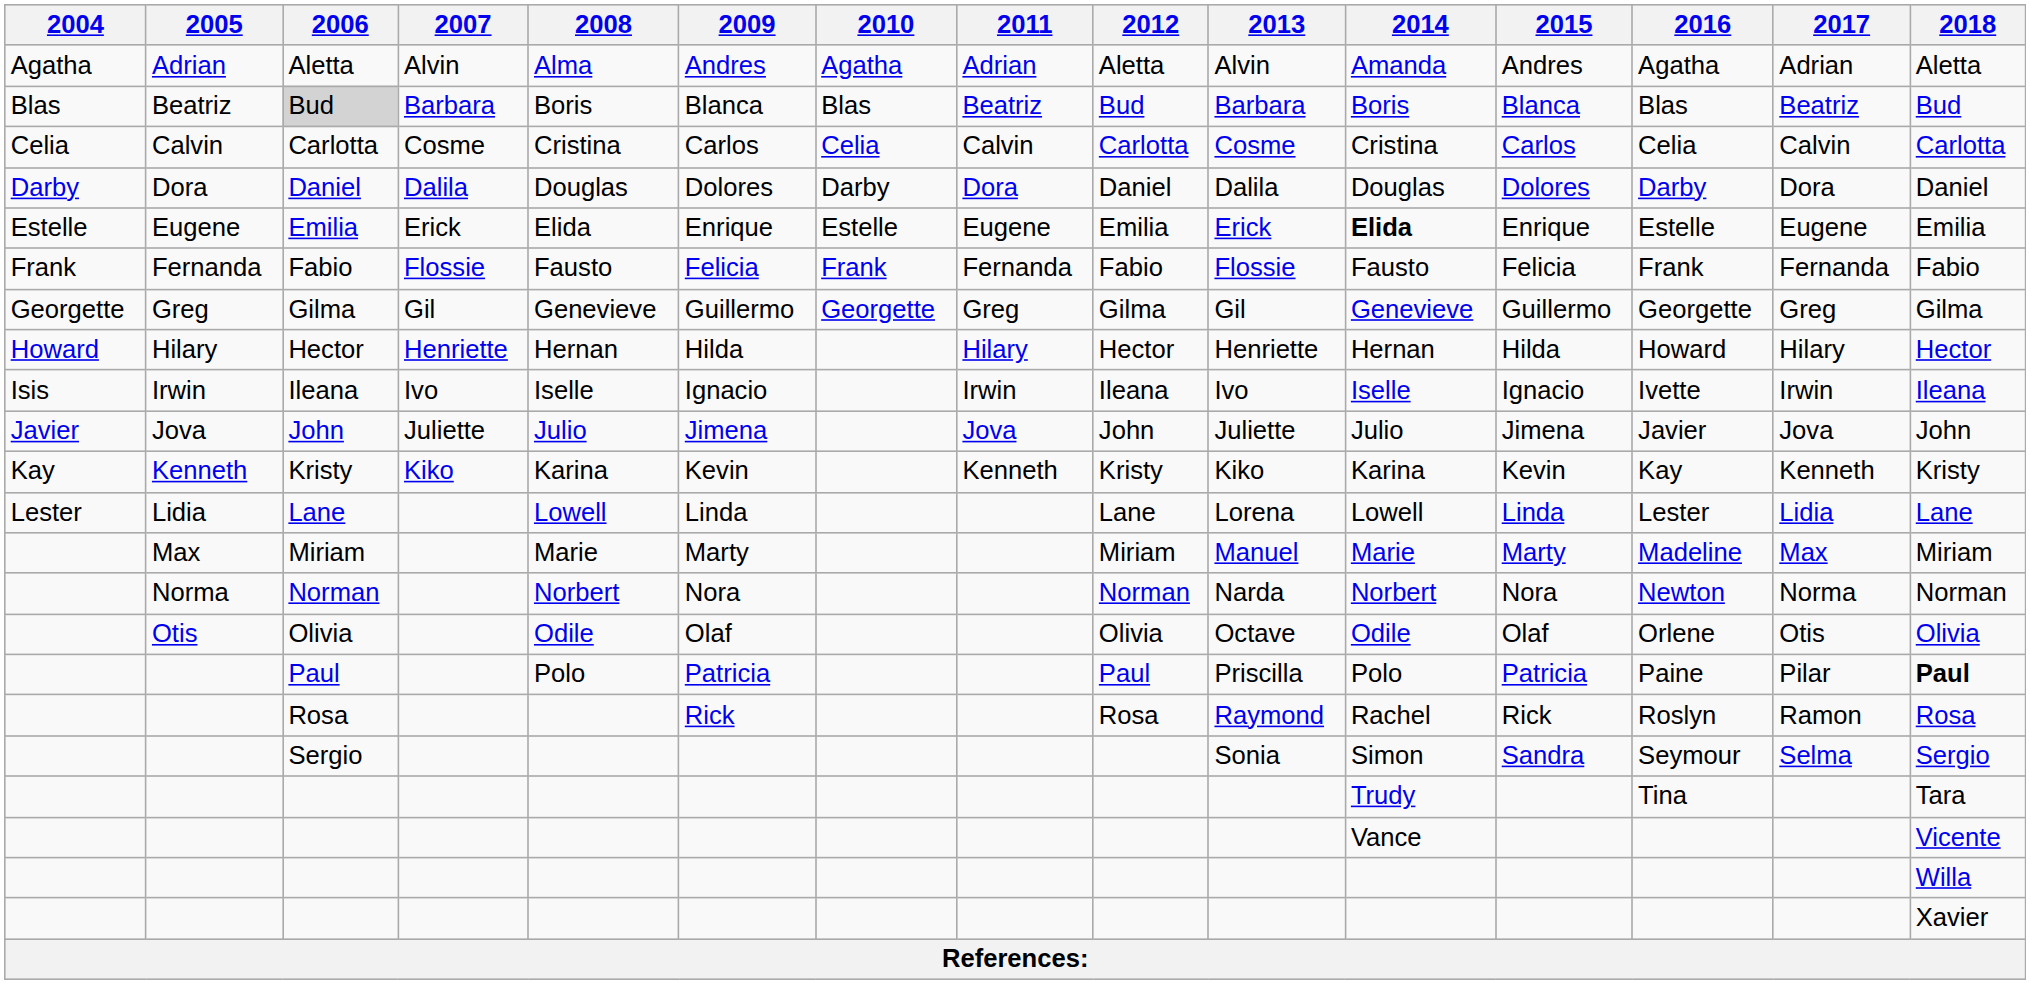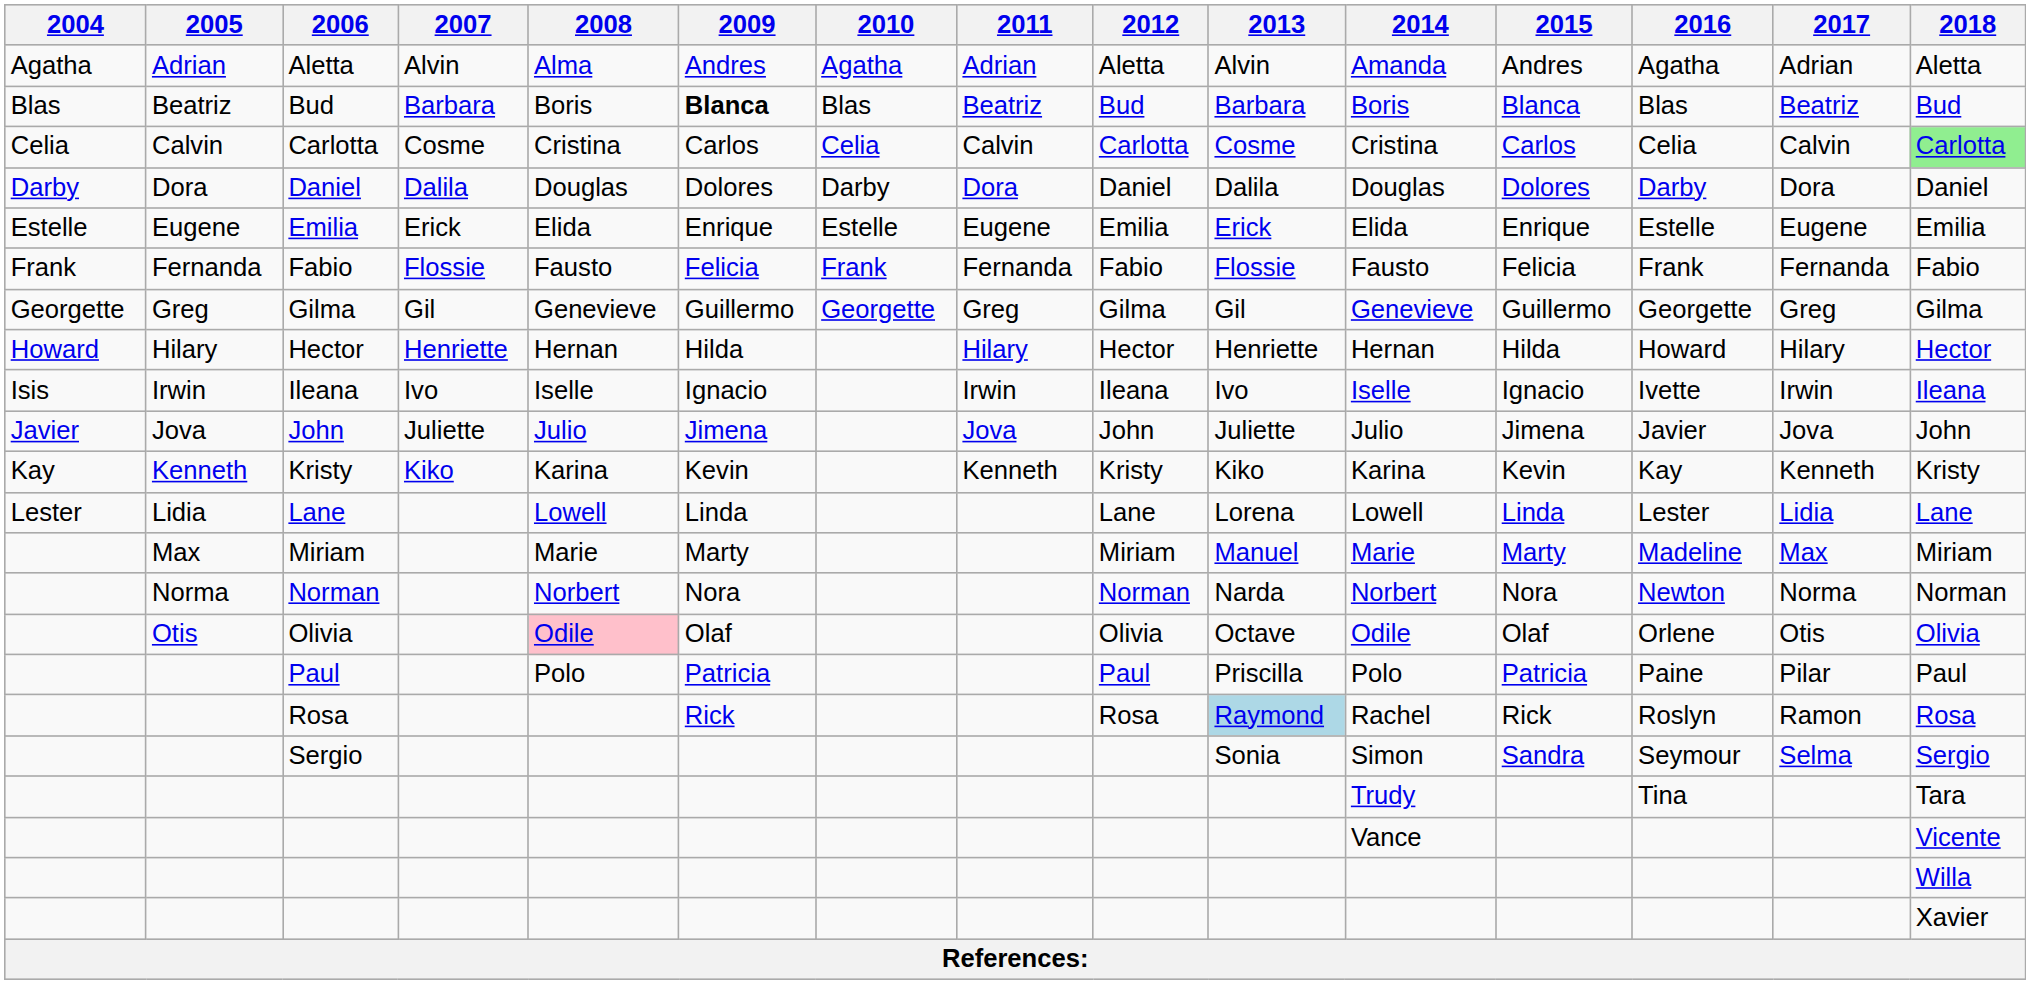(311, 106) lightgrey background -> (311, 106) no background
(724, 106) normal -> (727, 106) bold
(1961, 146) no background -> (1961, 146) lightgreen background
(1381, 227) bold -> (1379, 227) normal
(564, 633) no background -> (564, 633) pink background
(1943, 674) bold -> (1941, 674) normal
(1269, 715) no background -> (1269, 715) lightblue background
